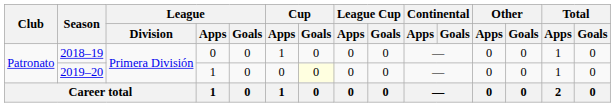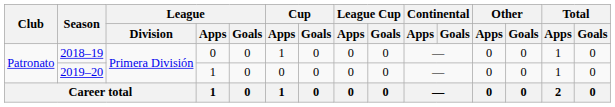(316, 72) lightyellow background -> (316, 72) no background
